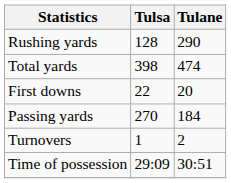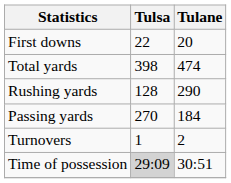rows swapped: (44, 91) <-> (53, 41)
(152, 165) no background -> (152, 165) lightgrey background
